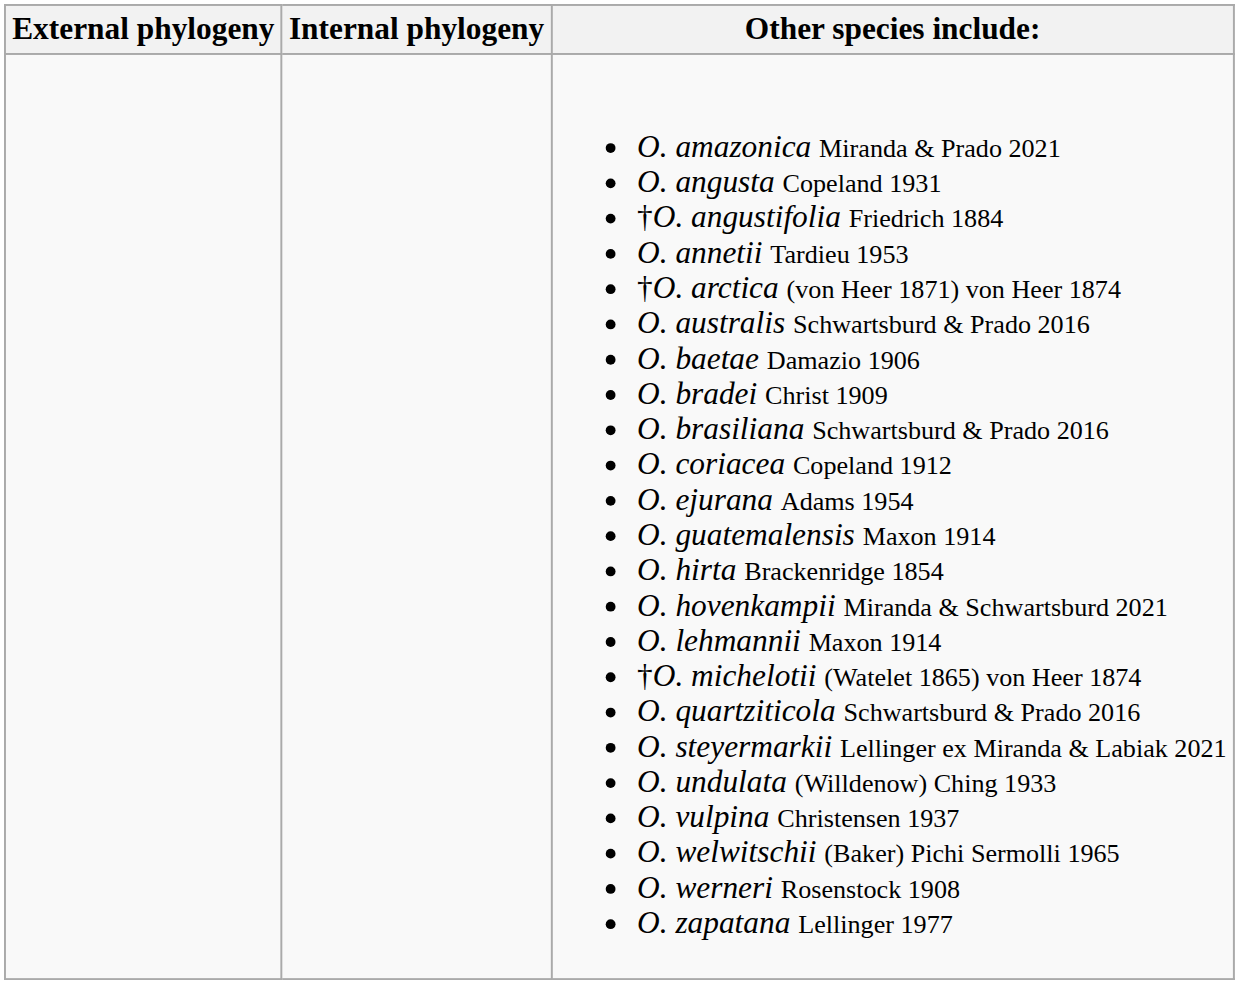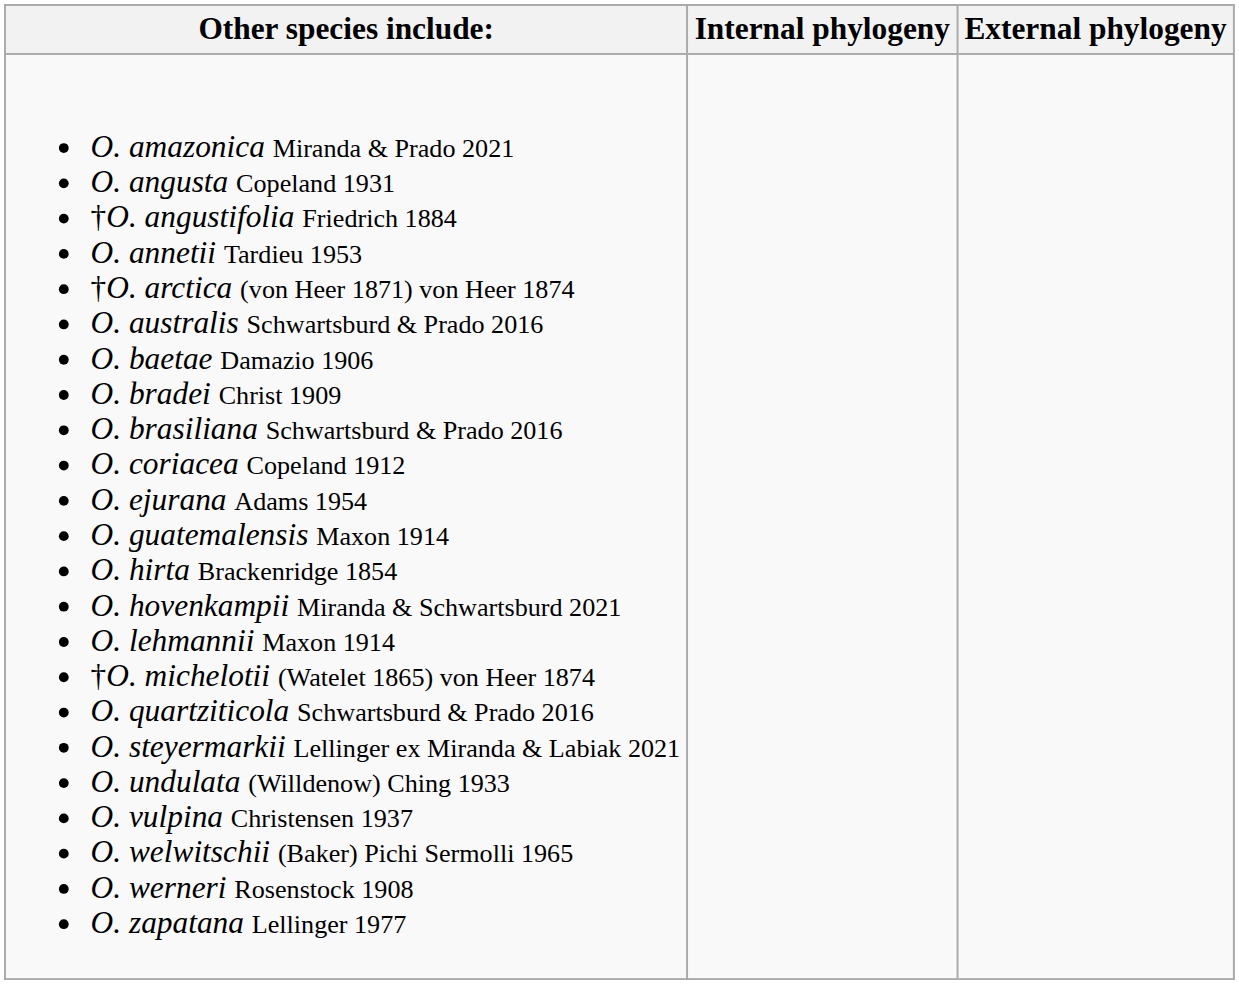columns swapped: (143, 29) <-> (893, 29)
